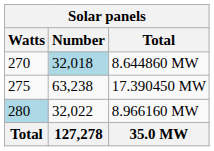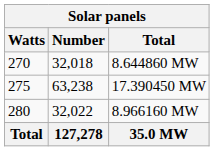(72, 63) lightblue background -> (72, 63) no background
(19, 110) lightblue background -> (19, 110) no background
